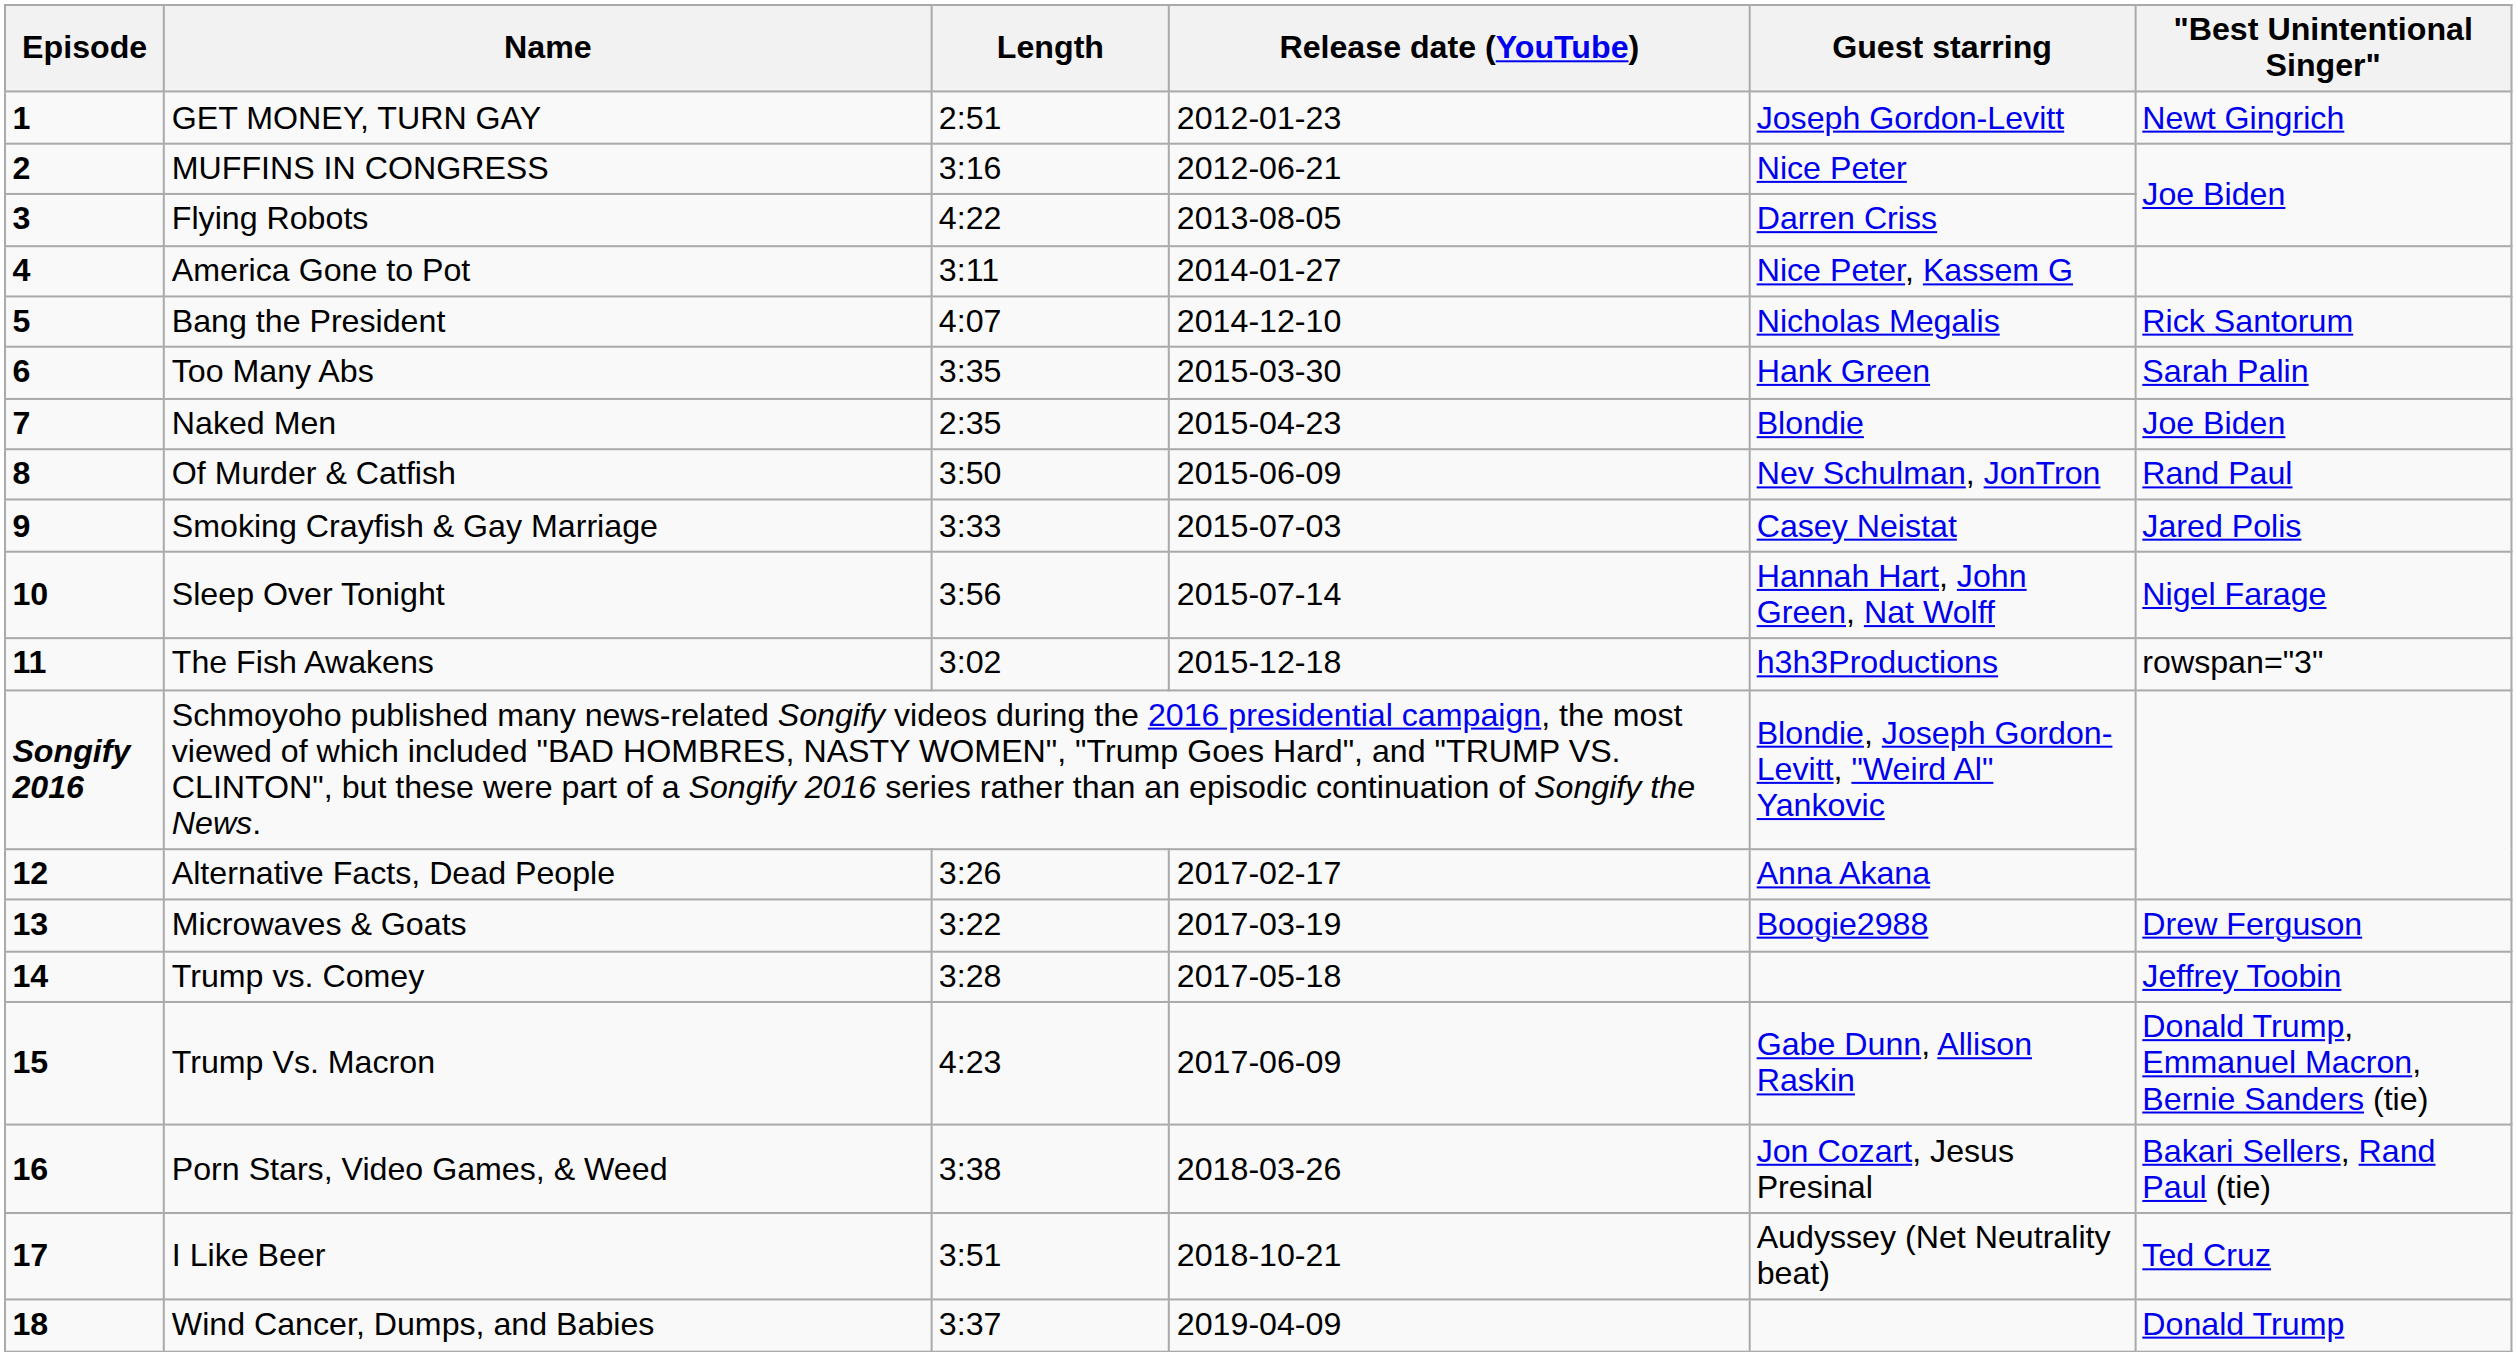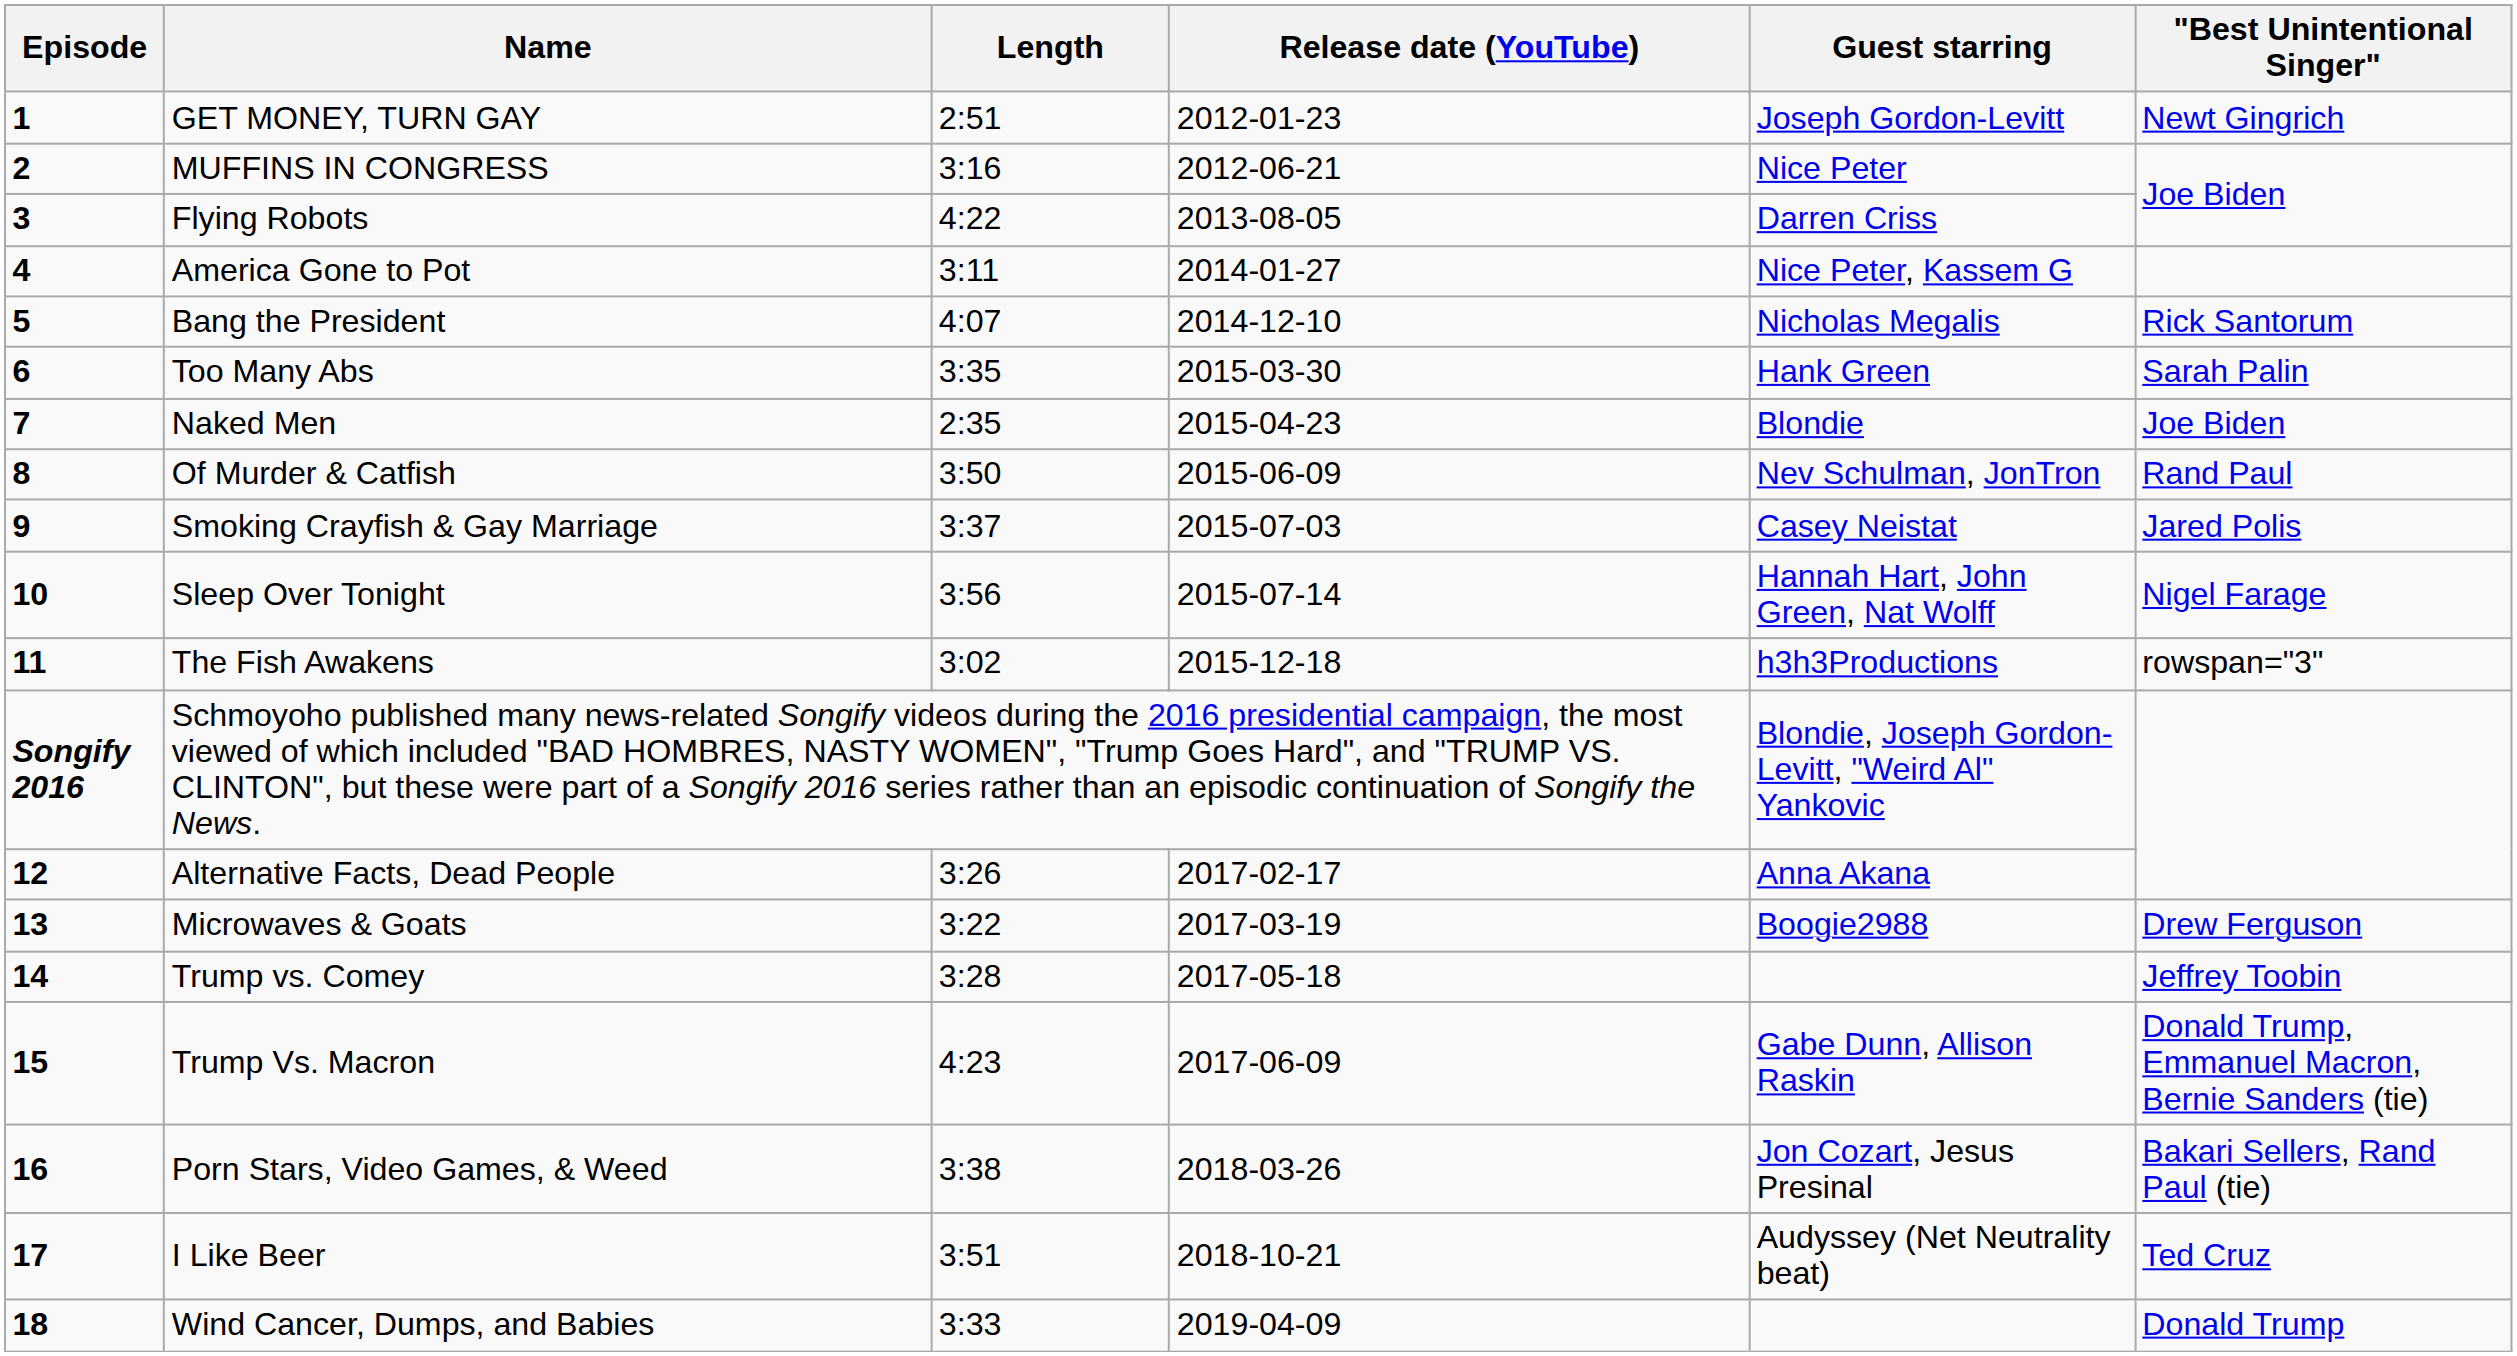(970, 525) 3:33 -> (970, 525) 3:37
(970, 1324) 3:37 -> (970, 1324) 3:33
